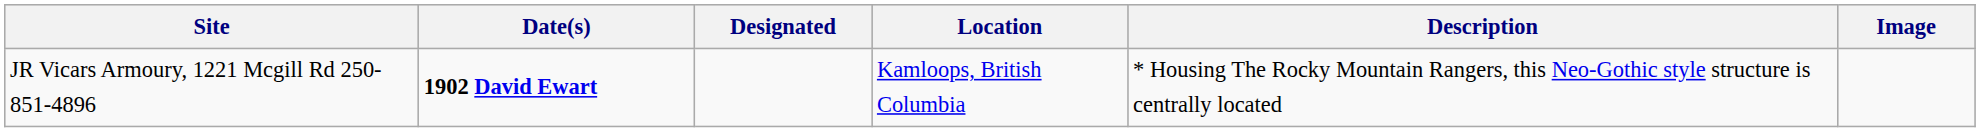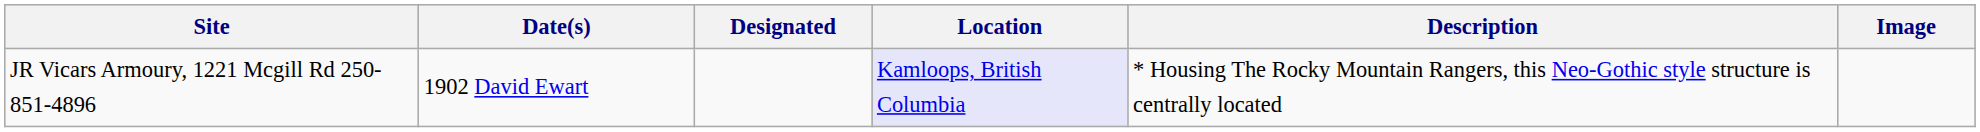(510, 87) bold -> (506, 87) normal
(959, 87) no background -> (959, 87) lavender background
